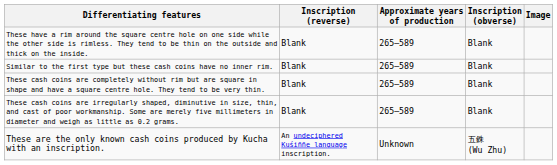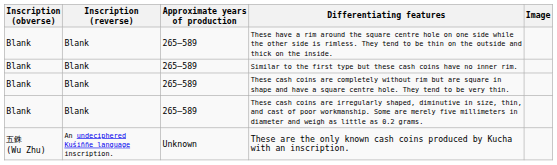columns swapped: (495, 16) <-> (142, 16)
